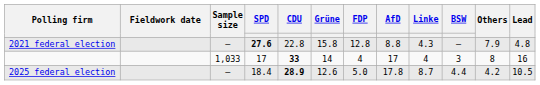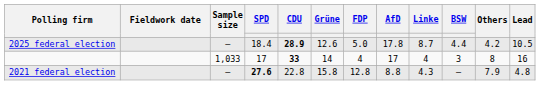rows swapped: (62, 72) <-> (62, 44)
